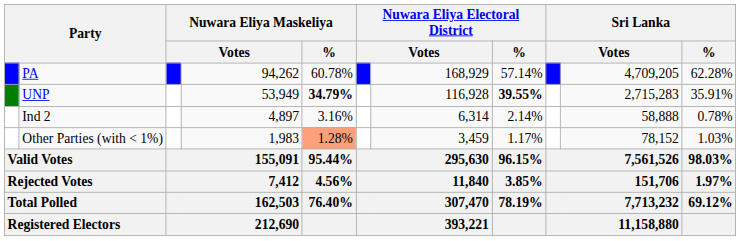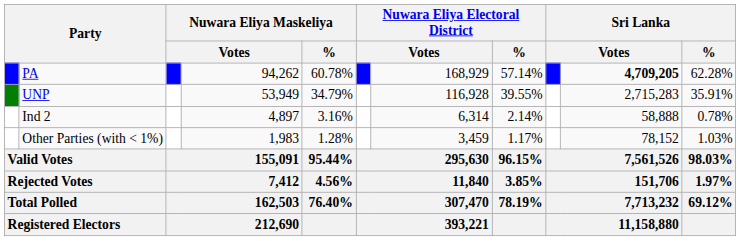(652, 73) normal -> (652, 73) bold
(331, 95) bold -> (332, 95) normal
(521, 95) bold -> (522, 95) normal
(335, 138) lightsalmon background -> (335, 138) no background
